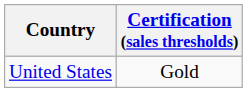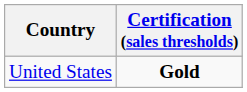(180, 71) normal -> (180, 71) bold
